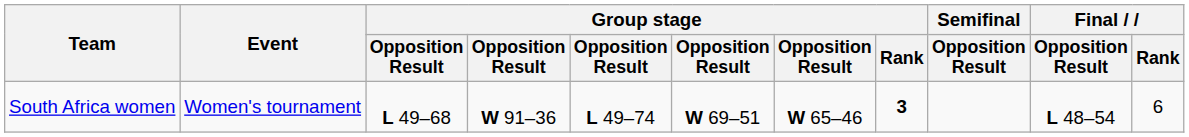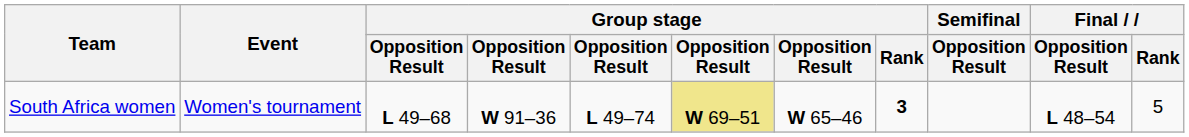(723, 118) no background -> (723, 118) khaki background
(1158, 107) 6 -> (1158, 107) 5
